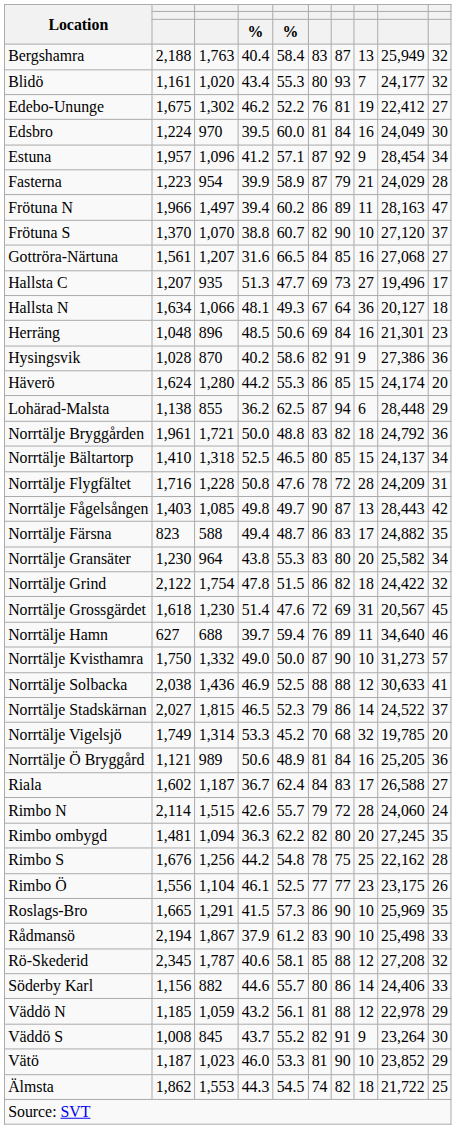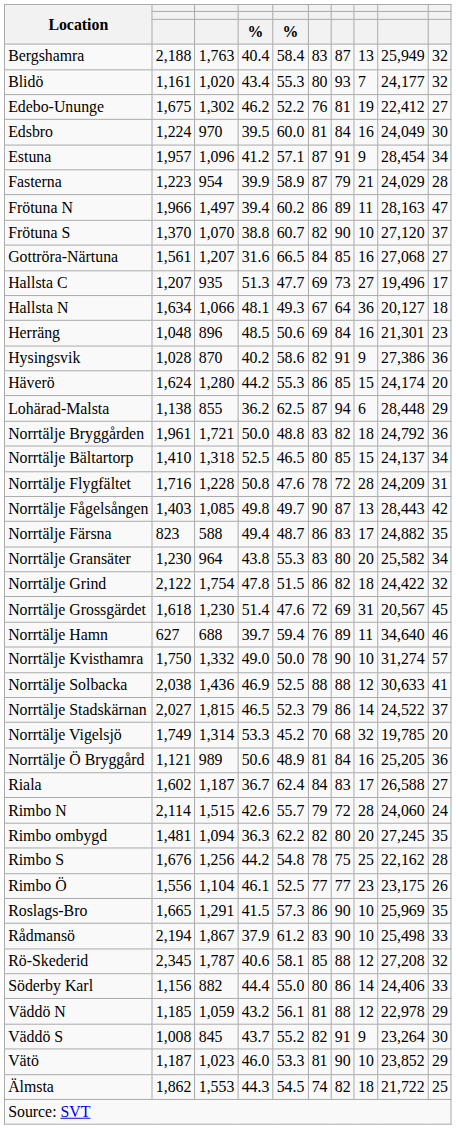(343, 157) 92 -> (343, 157) 91
(320, 659) 87 -> (320, 659) 78
(403, 659) 31,273 -> (403, 659) 31,274
(256, 986) 44.6 -> (256, 986) 44.4
(291, 986) 55.7 -> (291, 986) 55.0
